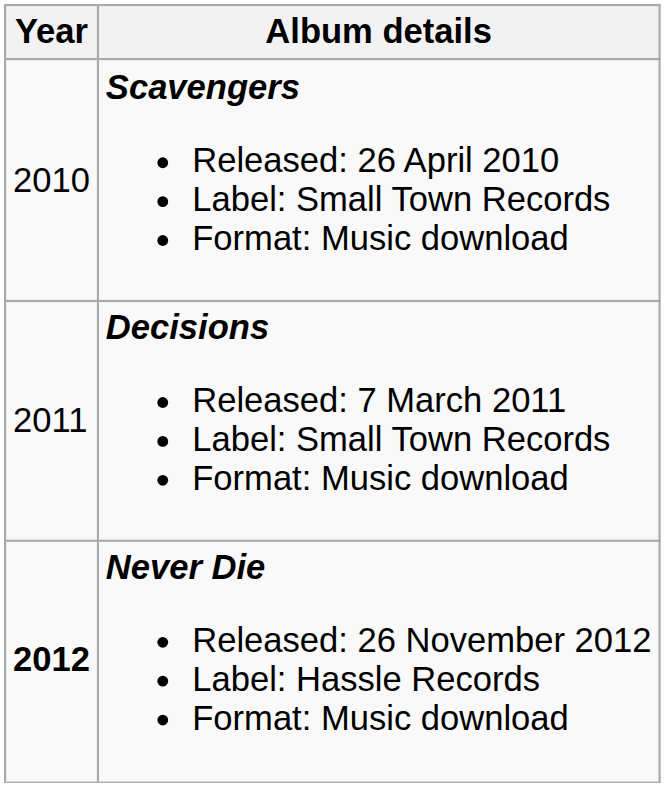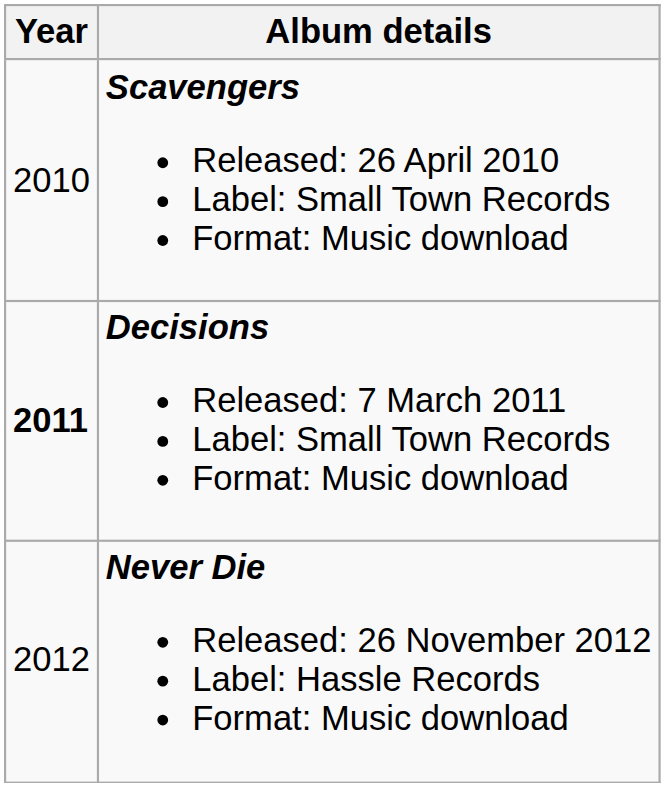(50, 420) normal -> (51, 420) bold
(51, 660) bold -> (51, 660) normal
